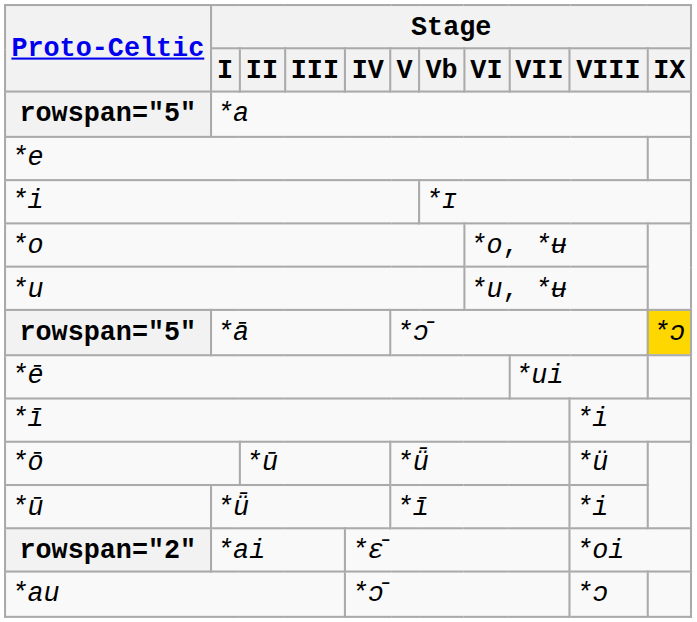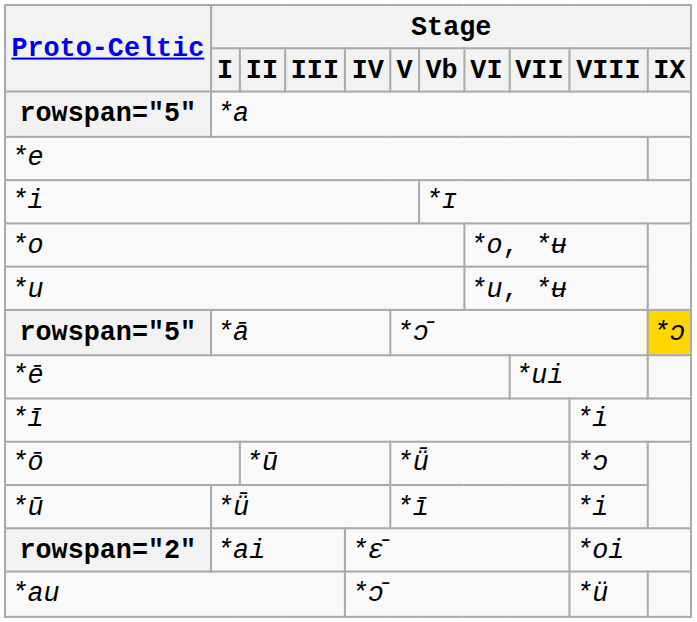(592, 463) *ü -> (592, 463) *ɔ
(592, 594) *ɔ -> (592, 594) *ü
